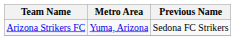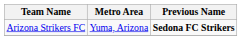(191, 27) normal -> (194, 27) bold
